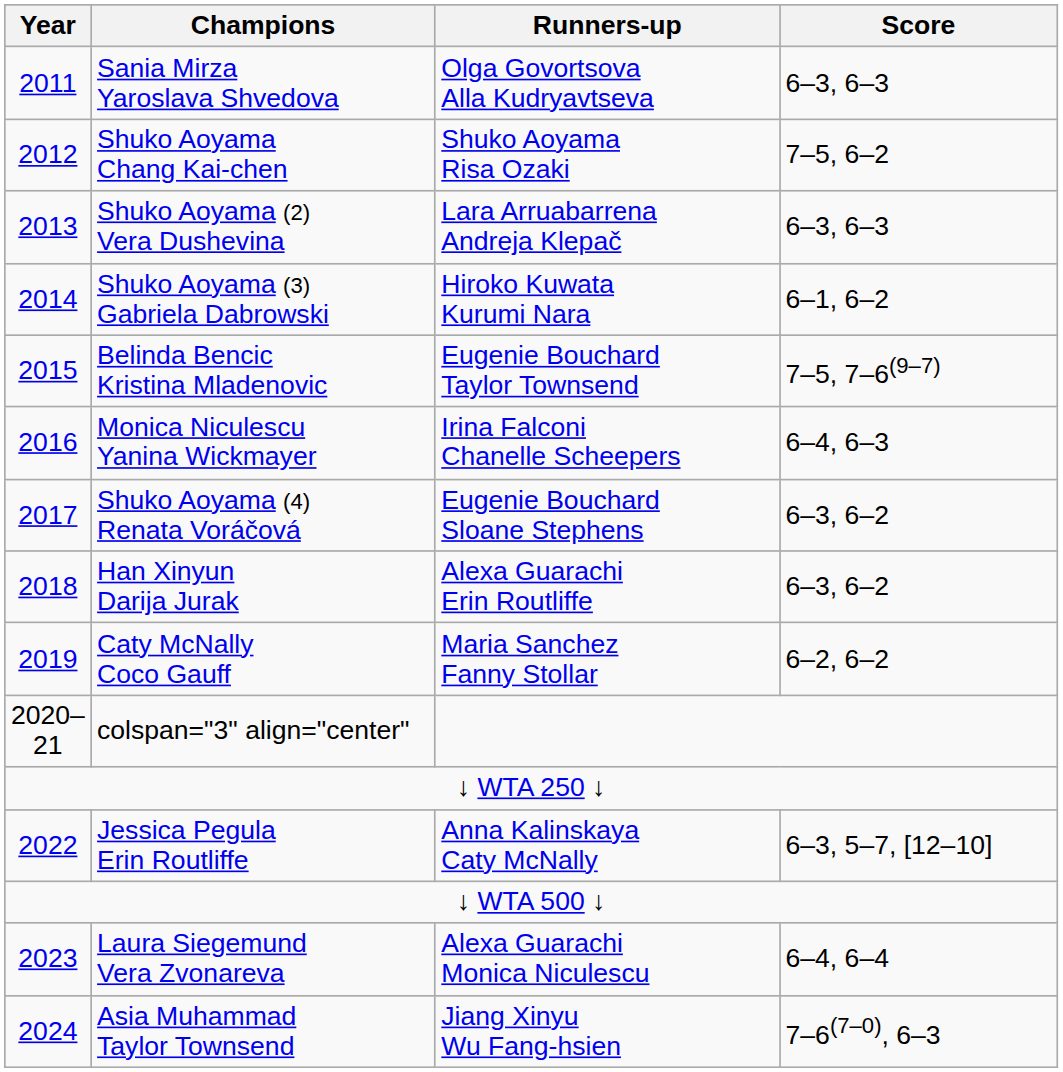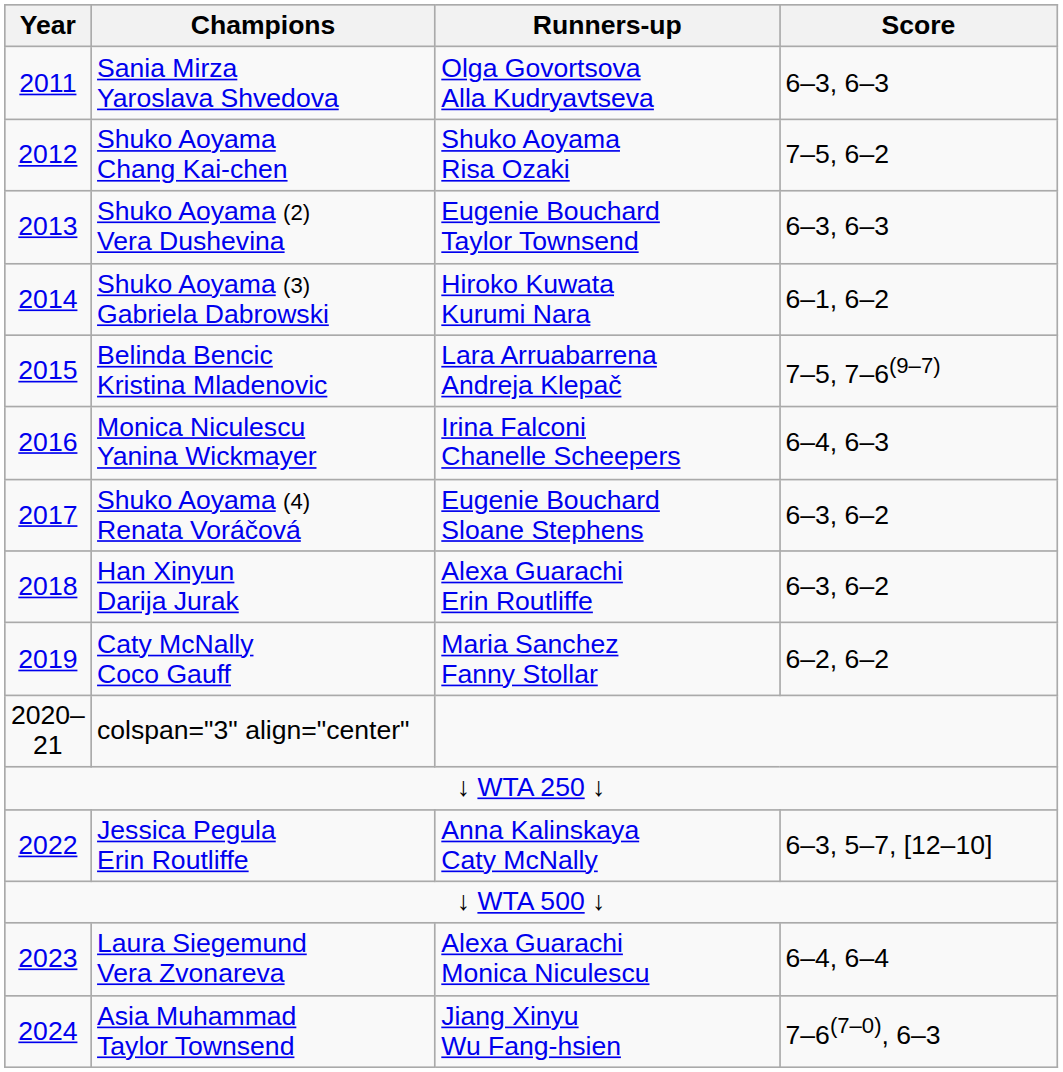(549, 226) Lara Arruabarrena Andreja Klepač -> (551, 226) Eugenie Bouchard Taylor Townsend
(551, 370) Eugenie Bouchard Taylor Townsend -> (549, 370) Lara Arruabarrena Andreja Klepač
